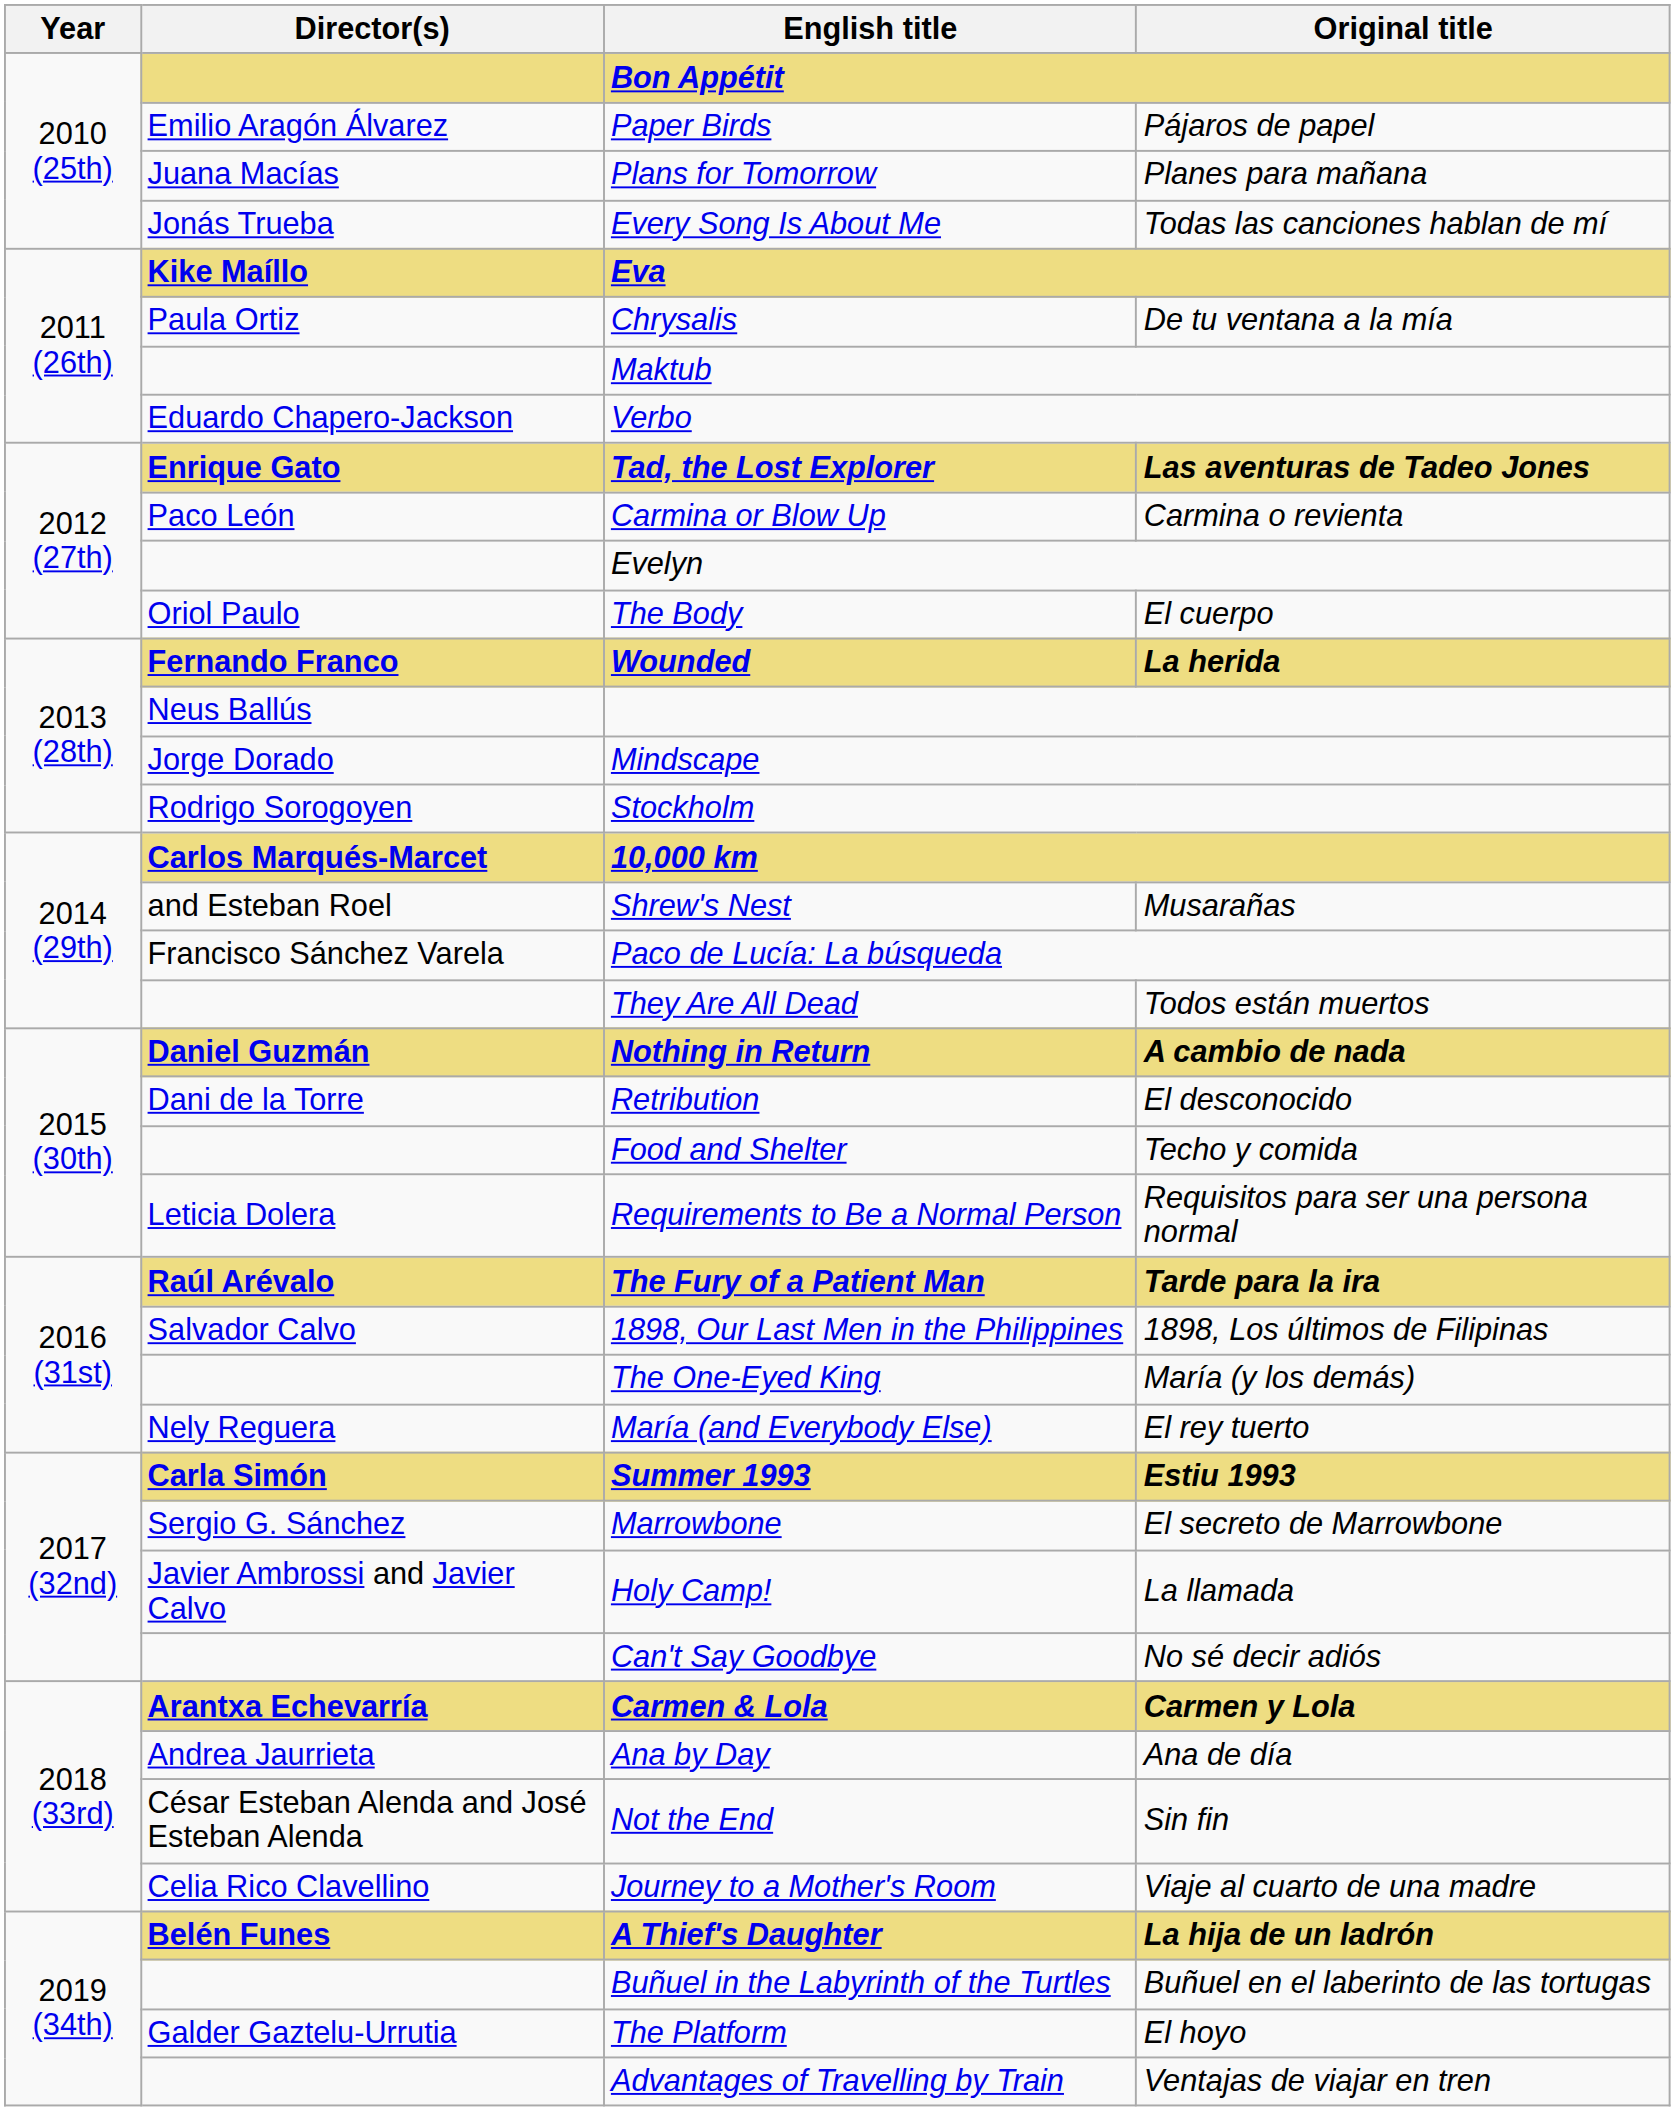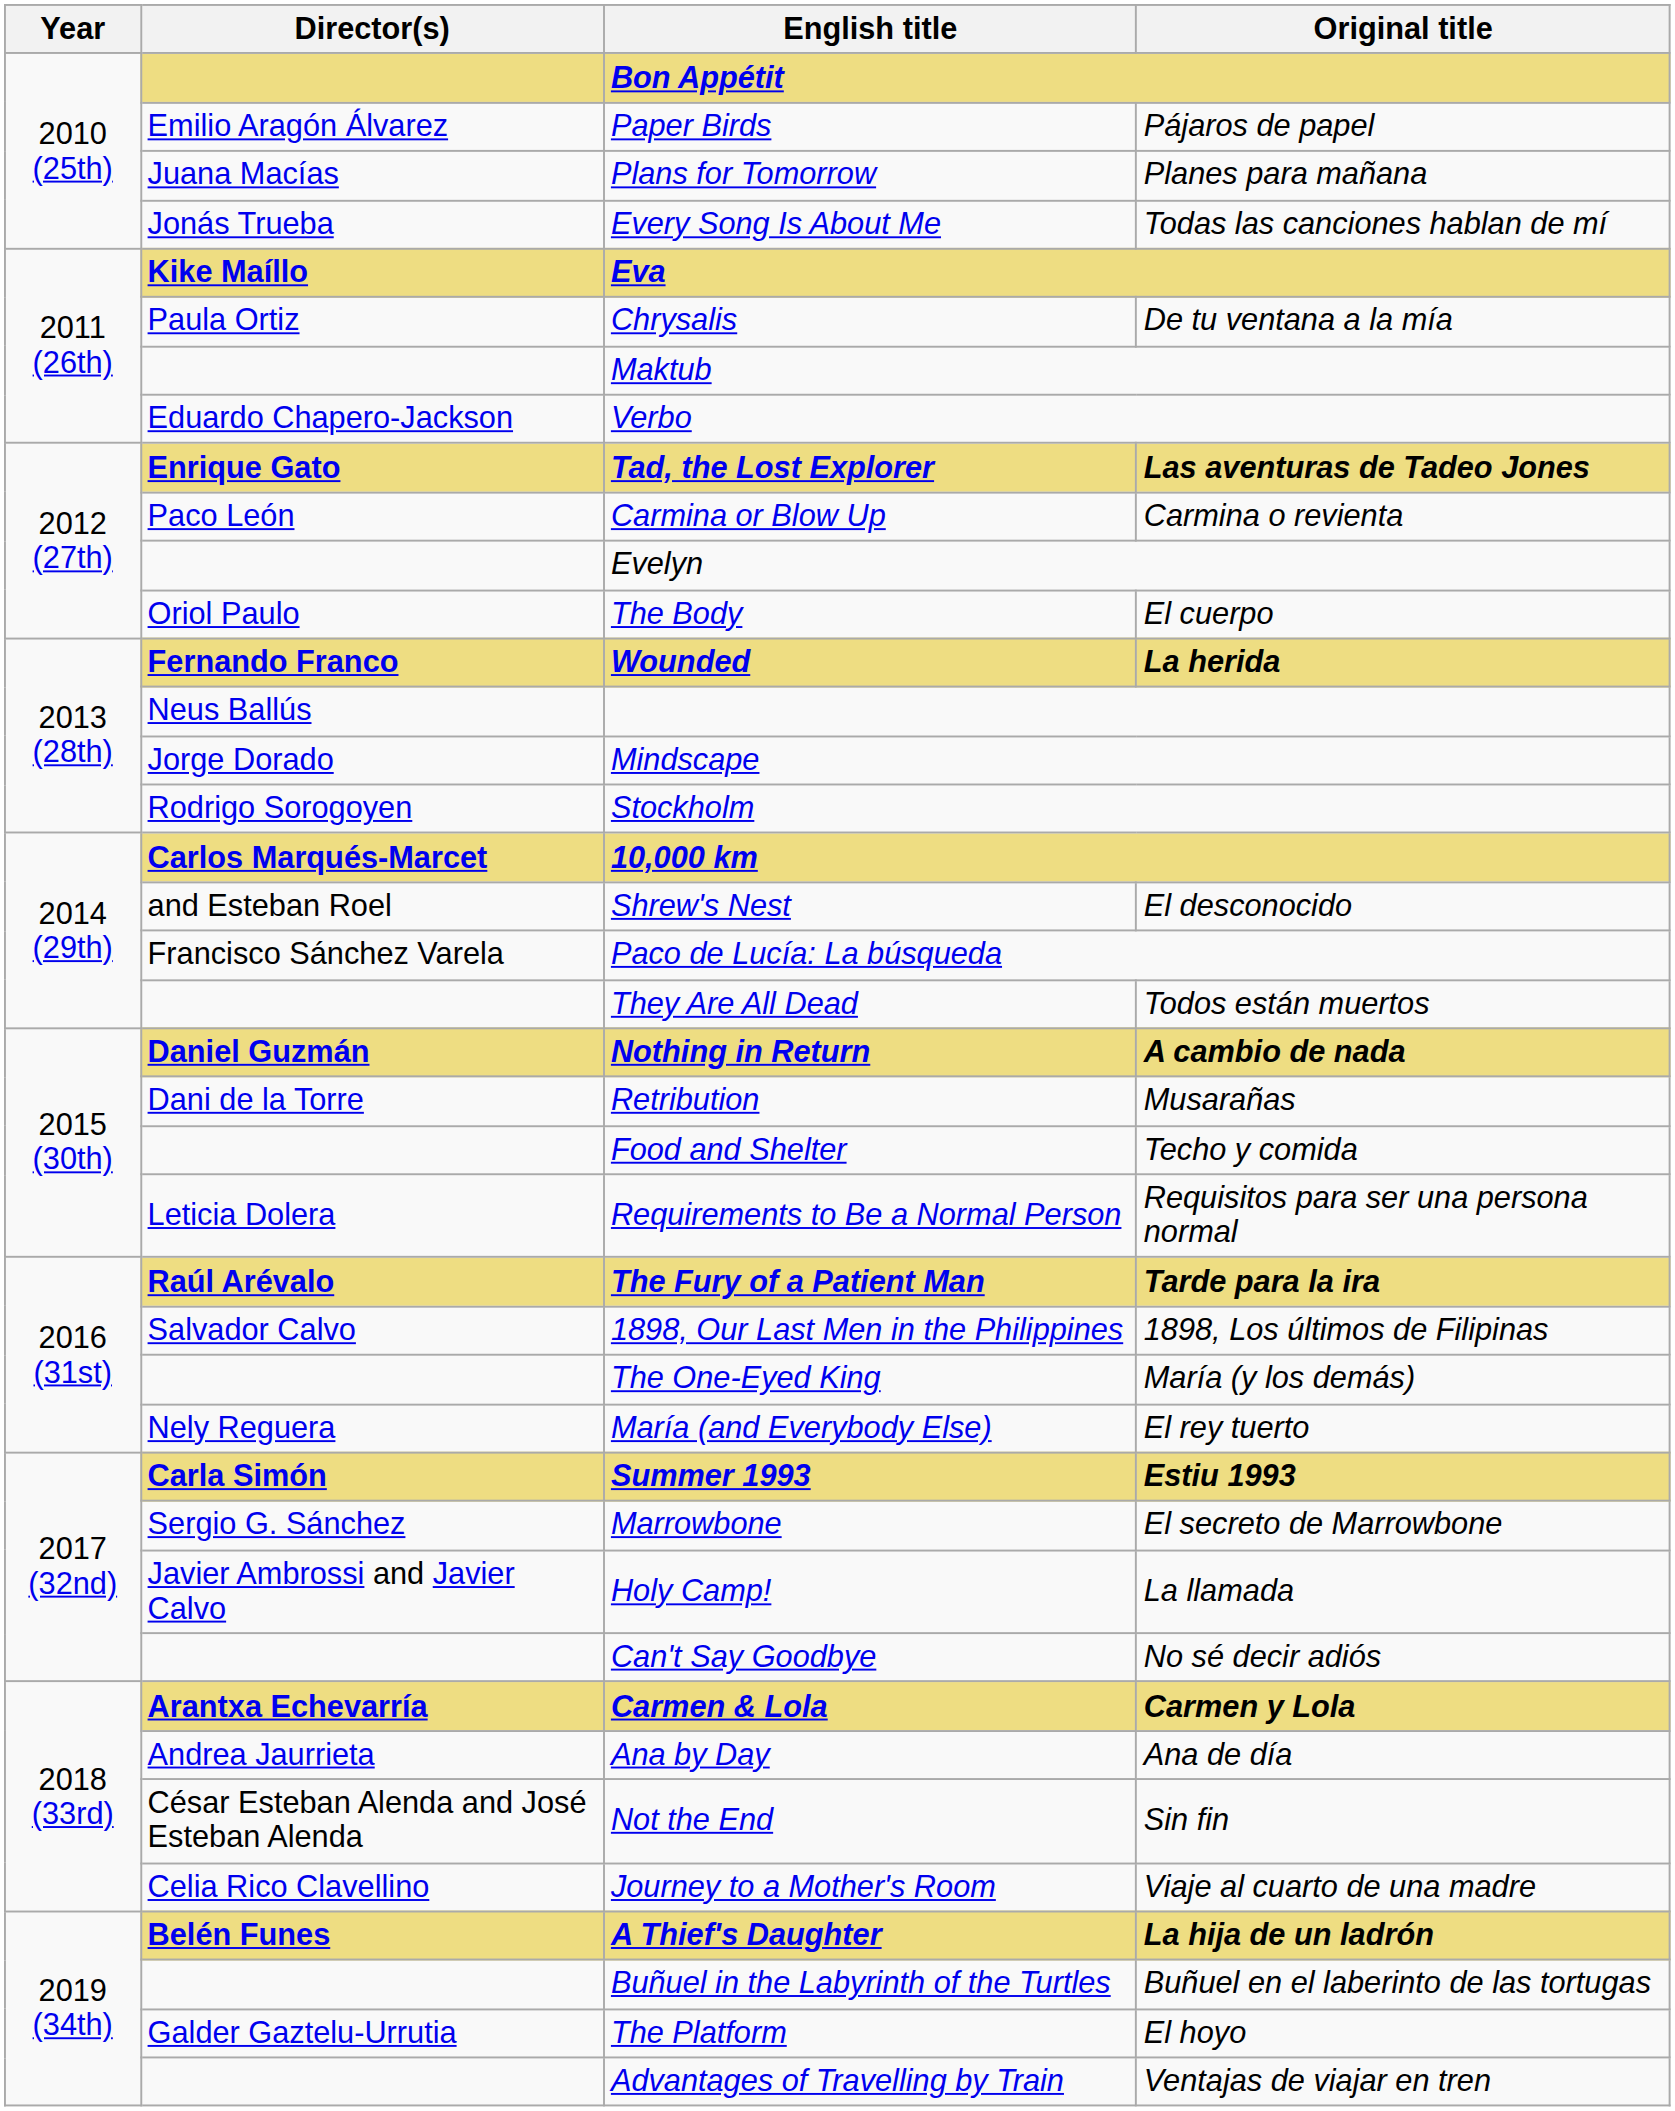(1220, 905) Musarañas -> (1248, 905) El desconocido
(1248, 1100) El desconocido -> (1220, 1100) Musarañas
